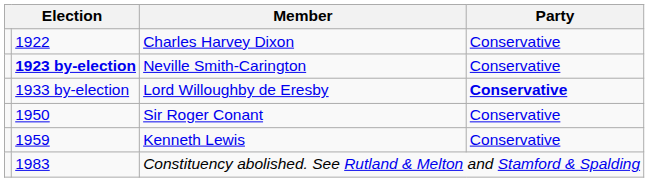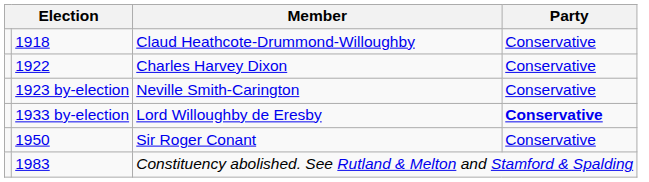+ row: (276, 41)
(76, 66) bold -> (72, 90) normal
- row: (194, 139)
